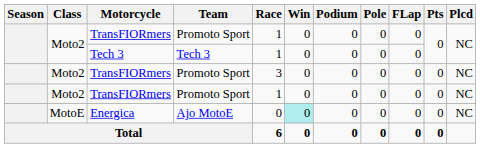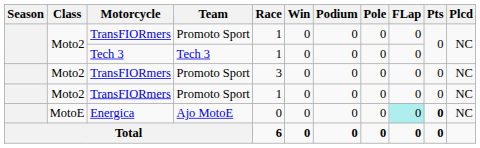(307, 113) paleturquoise background -> (307, 113) no background
(418, 113) no background -> (418, 113) paleturquoise background
(440, 113) normal -> (440, 113) bold
